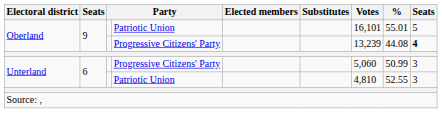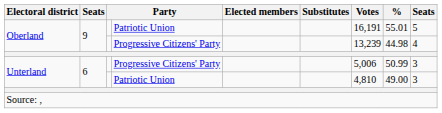(367, 28) 16,101 -> (367, 28) 16,191
(397, 43) 44.08 -> (397, 43) 44.98
(415, 43) bold -> (415, 43) normal
(365, 64) 5,060 -> (365, 64) 5,006
(397, 79) 52.55 -> (397, 79) 49.00
